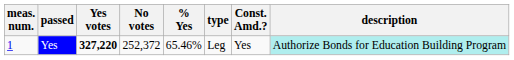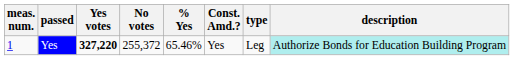columns swapped: (251, 20) <-> (218, 20)
(141, 45) 252,372 -> (141, 45) 255,372
